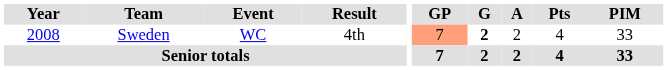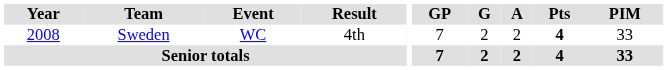(440, 34) lightsalmon background -> (440, 34) no background
(484, 34) bold -> (484, 34) normal
(560, 34) normal -> (560, 34) bold
